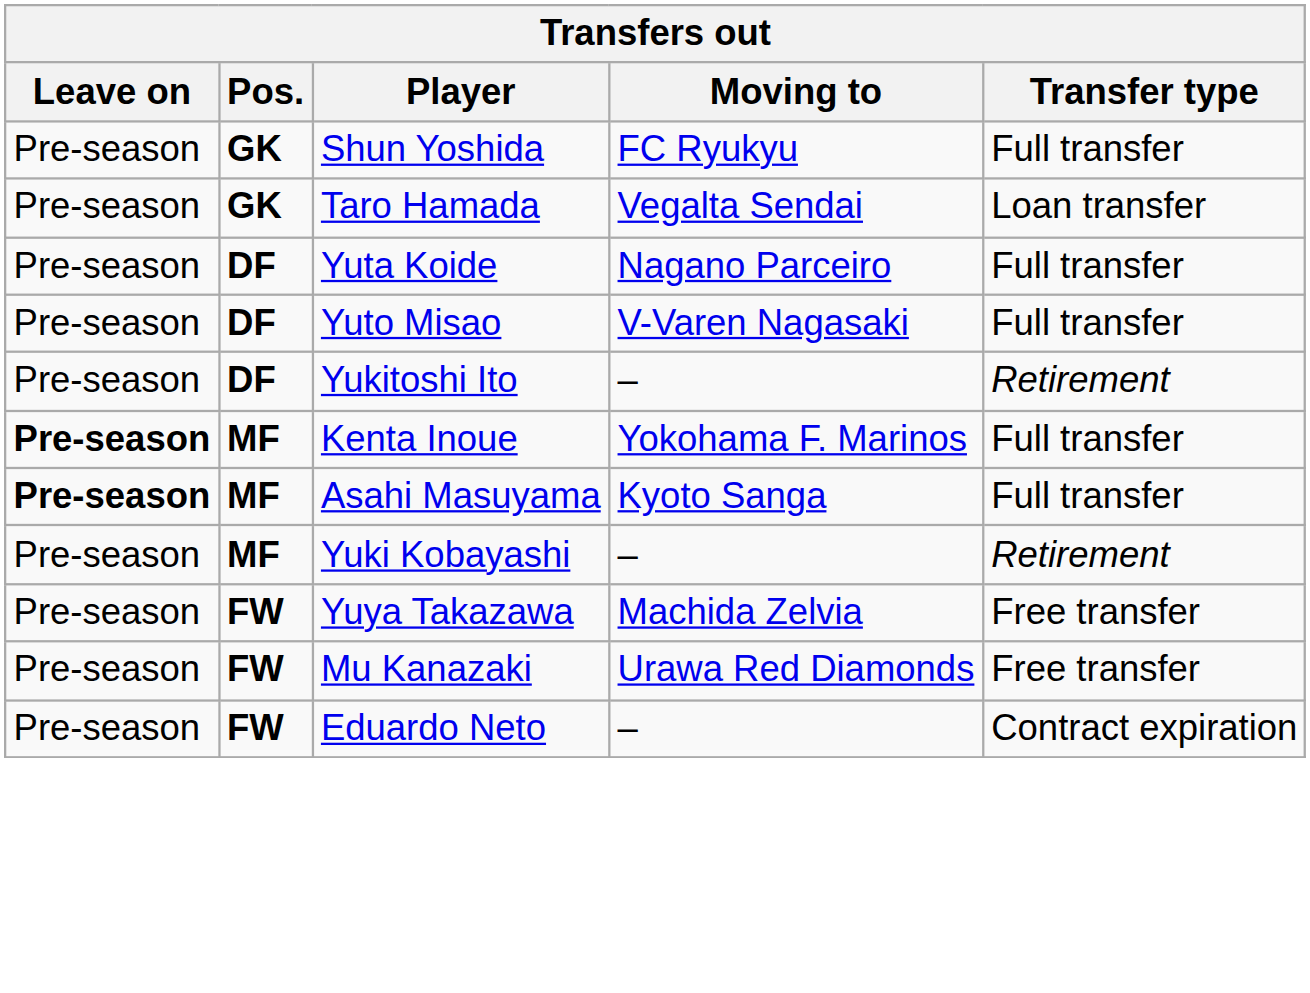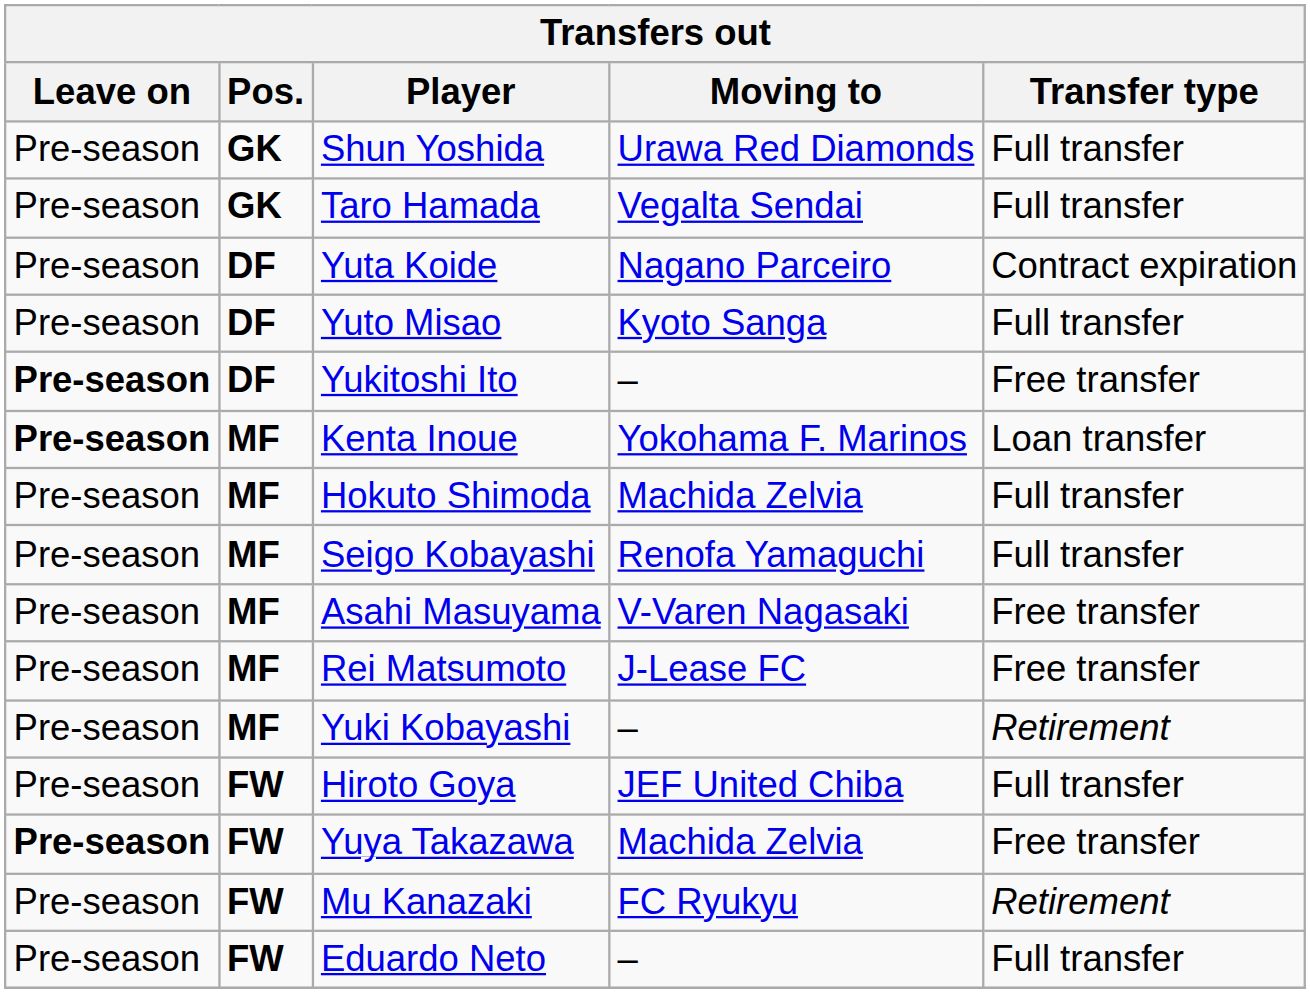(708, 149) FC Ryukyu -> (796, 149) Urawa Red Diamonds
(1099, 206) Loan transfer -> (1087, 206) Full transfer
(1087, 264) Full transfer -> (1144, 264) Contract expiration
(763, 322) V-Varen Nagasaki -> (722, 322) Kyoto Sanga
(107, 380) normal -> (112, 380) bold
(1080, 380) Retirement -> (1096, 380) Free transfer
(1087, 438) Full transfer -> (1099, 438) Loan transfer
+ row: (456, 496)
+ row: (458, 554)
(112, 496) bold -> (107, 611) normal
(722, 496) Kyoto Sanga -> (763, 611) V-Varen Nagasaki
(1087, 496) Full transfer -> (1096, 611) Free transfer
+ row: (444, 669)
+ row: (418, 785)
(107, 611) normal -> (112, 843) bold
(796, 669) Urawa Red Diamonds -> (708, 901) FC Ryukyu
(1096, 669) Free transfer -> (1080, 901) Retirement
(1144, 727) Contract expiration -> (1087, 959) Full transfer
